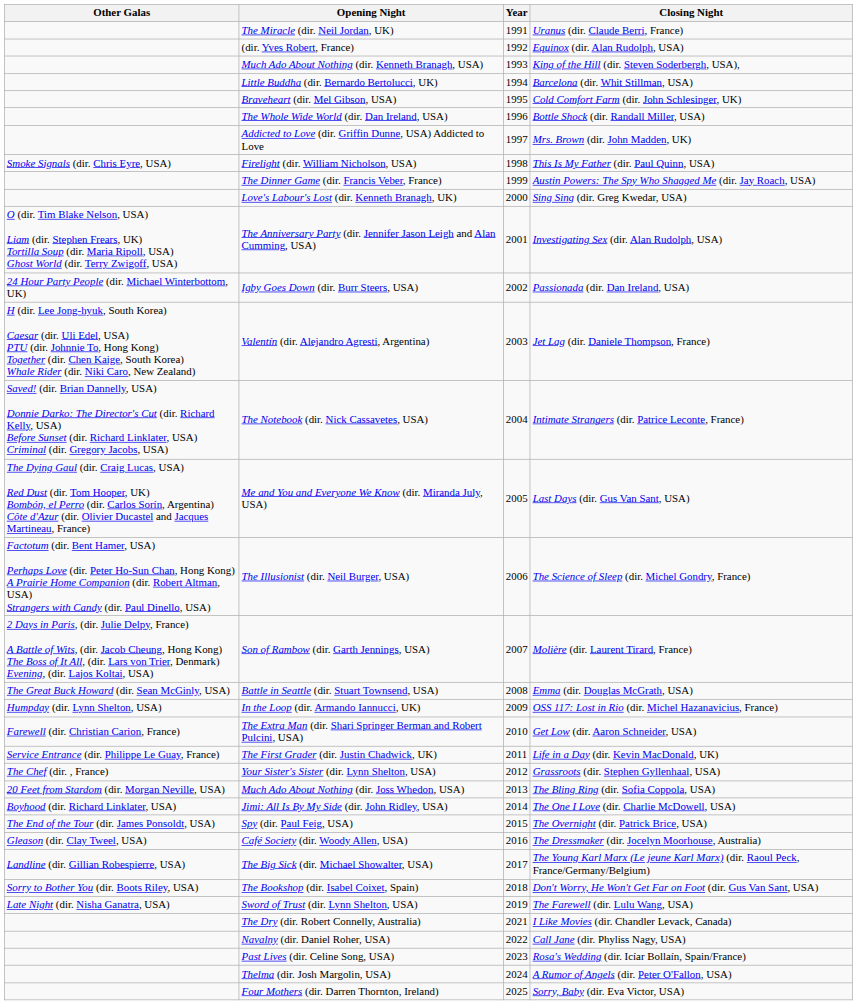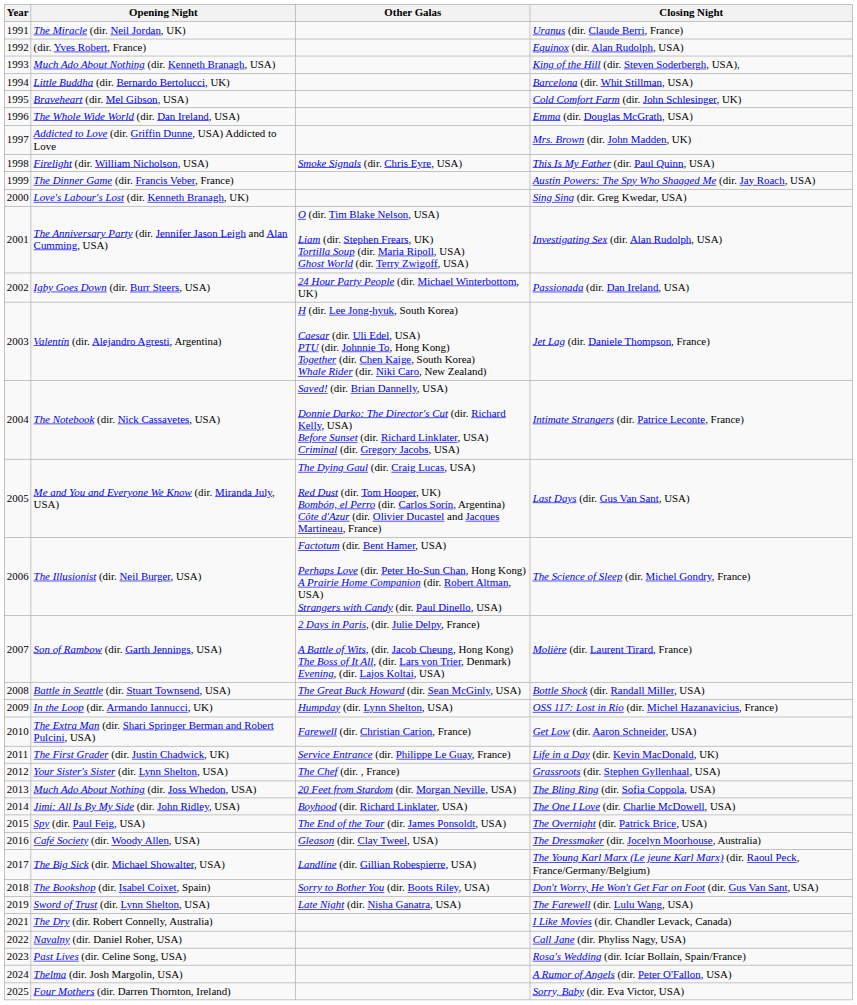columns swapped: (517, 13) <-> (122, 13)
(619, 116) Bottle Shock (dir. Randall Miller, USA) -> (613, 116) Emma (dir. Douglas McGrath, USA)
(613, 690) Emma (dir. Douglas McGrath, USA) -> (619, 690) Bottle Shock (dir. Randall Miller, USA)
